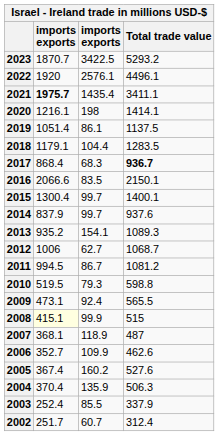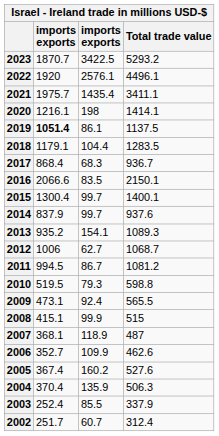(53, 94) bold -> (53, 94) normal
(53, 128) normal -> (53, 128) bold
(140, 163) bold -> (140, 163) normal
(50, 318) lightyellow background -> (50, 318) no background
